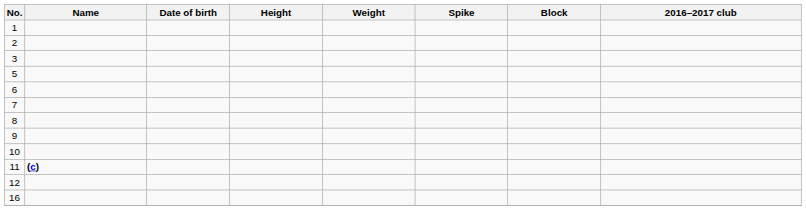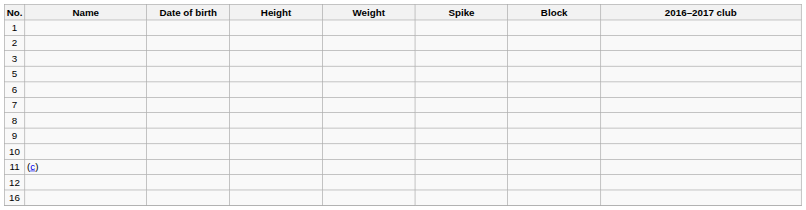(33, 167) bold -> (33, 167) normal
